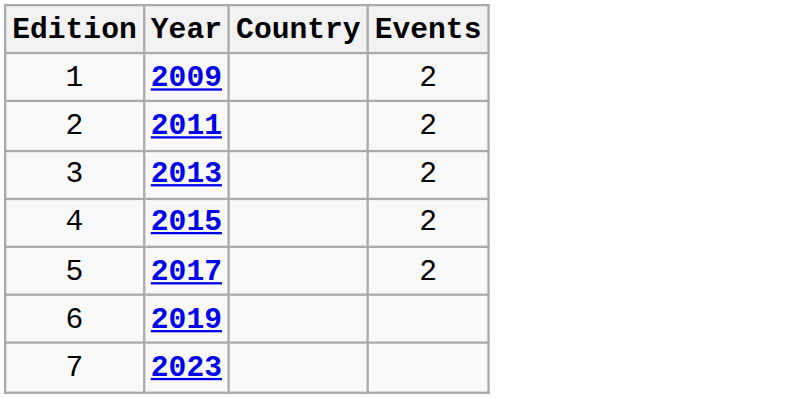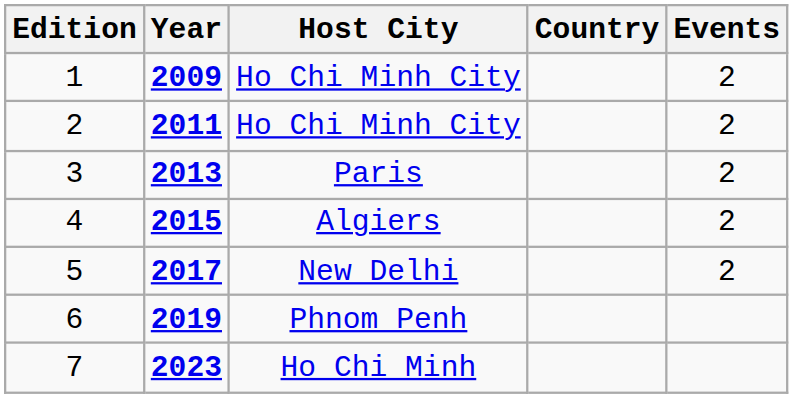+ column: (378, 29)
